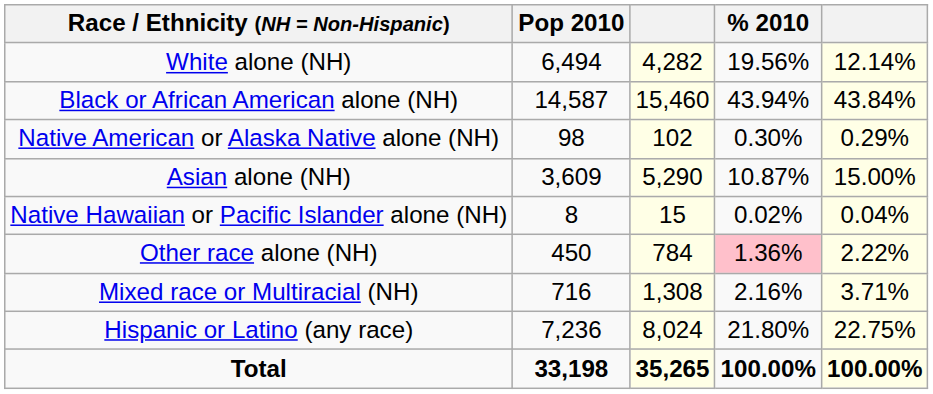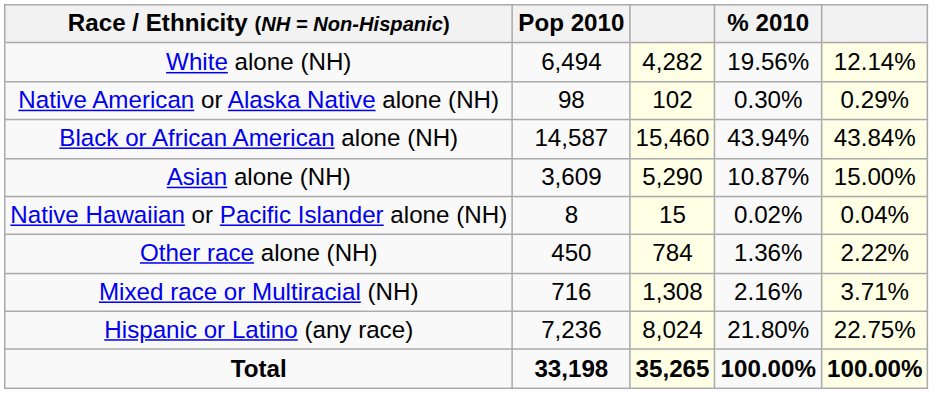rows swapped: (259, 100) <-> (259, 138)
(768, 253) pink background -> (768, 253) no background
